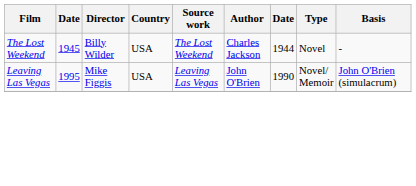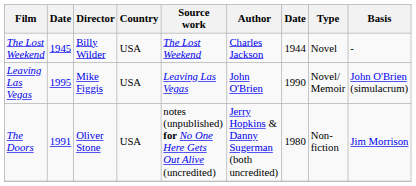+ row: (20, 142)
